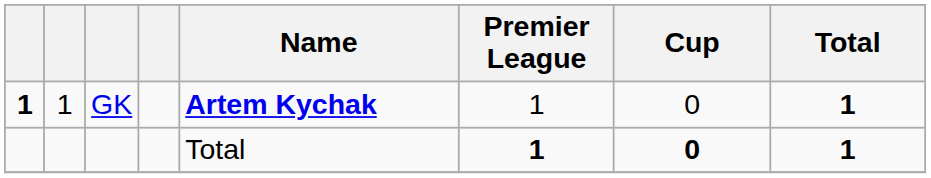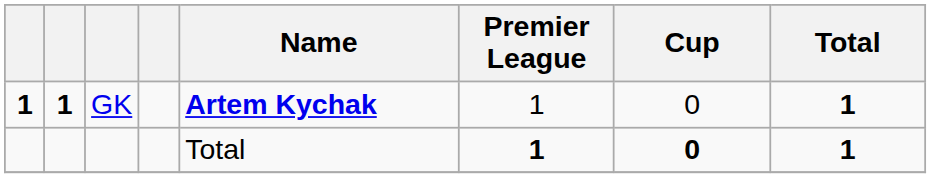(65, 104) normal -> (65, 104) bold
